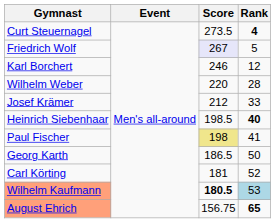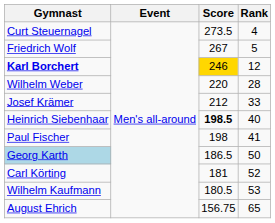(254, 31) bold -> (254, 31) normal
(218, 48) lavender background -> (218, 48) no background
(40, 66) normal -> (43, 66) bold
(218, 66) no background -> (218, 66) gold background
(218, 119) normal -> (218, 119) bold
(254, 119) bold -> (254, 119) normal
(218, 137) khaki background -> (218, 137) no background
(37, 155) no background -> (37, 155) lightblue background
(54, 191) lightsalmon background -> (54, 191) no background
(218, 191) bold -> (218, 191) normal
(254, 191) lightblue background -> (254, 191) no background
(42, 208) lightsalmon background -> (42, 208) no background
(254, 208) bold -> (254, 208) normal
